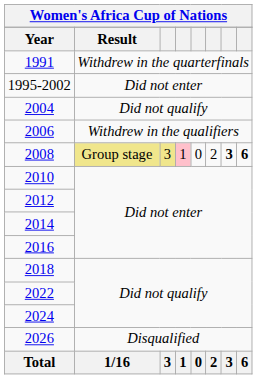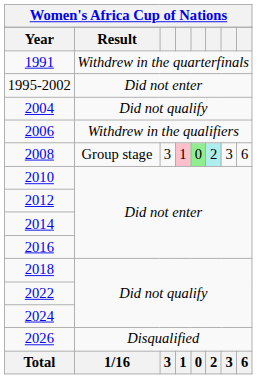(117, 154) khaki background -> (117, 154) no background
(167, 154) khaki background -> (167, 154) no background
(198, 154) no background -> (198, 154) lightgreen background
(214, 154) no background -> (214, 154) paleturquoise background
(229, 154) bold -> (229, 154) normal
(245, 154) bold -> (245, 154) normal
